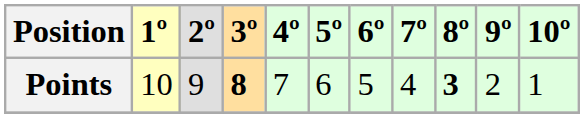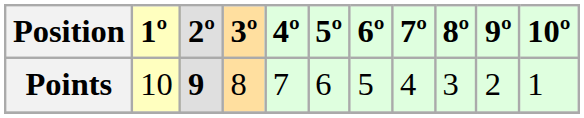(196, 84) normal -> (196, 84) bold
(239, 84) bold -> (239, 84) normal
(451, 84) bold -> (451, 84) normal
